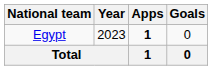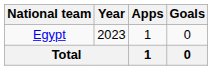(148, 34) bold -> (148, 34) normal
